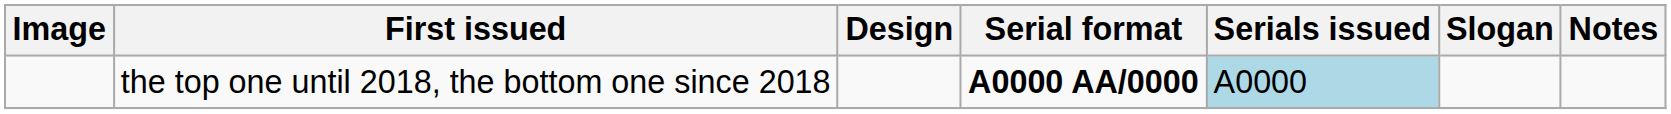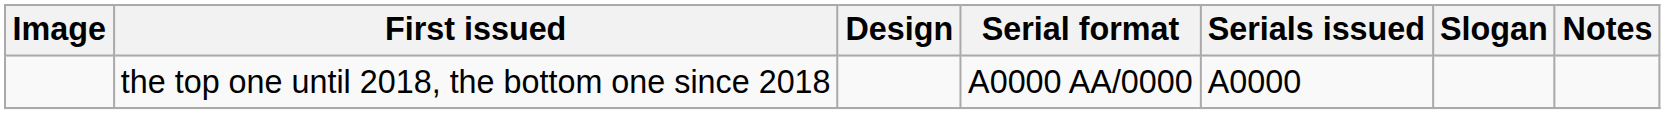(1083, 81) bold -> (1080, 81) normal
(1260, 81) lightblue background -> (1254, 81) no background
